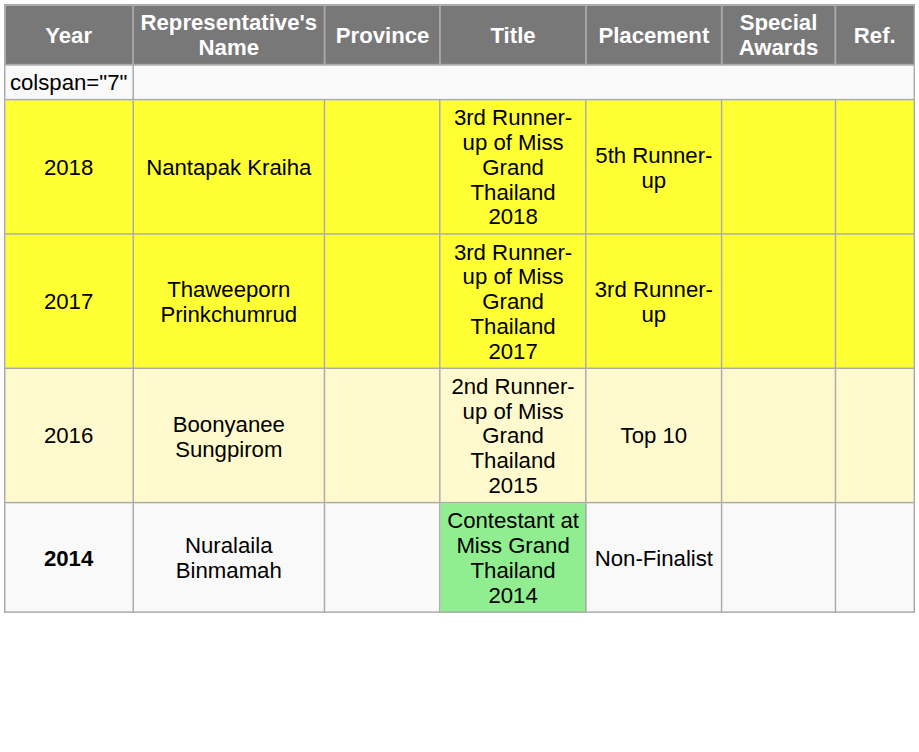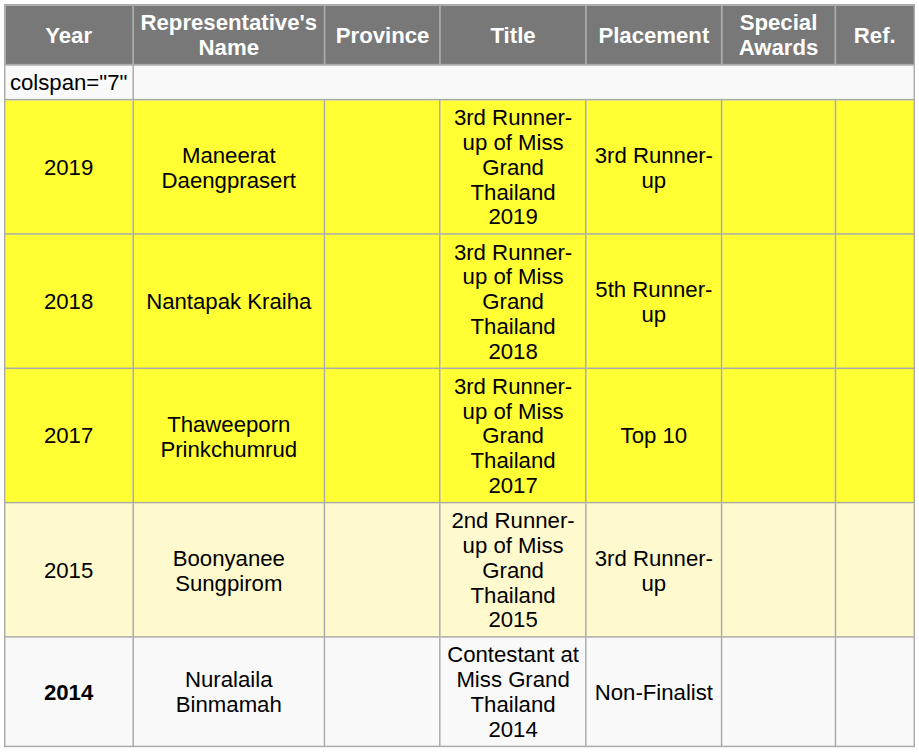+ row: (229, 167)
(654, 302) 3rd Runner-up -> (654, 436) Top 10
(69, 436) 2016 -> (69, 570) 2015
(654, 436) Top 10 -> (654, 570) 3rd Runner-up
(513, 558) lightgreen background -> (513, 692) no background
